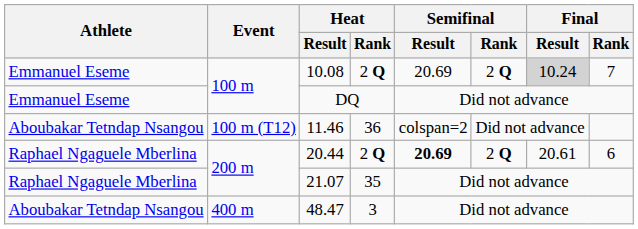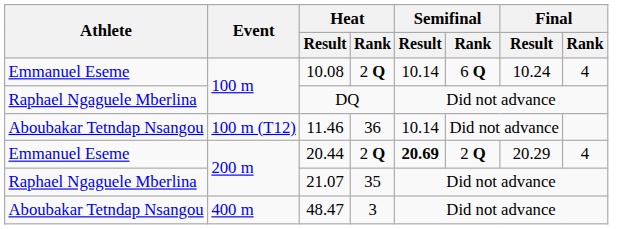(433, 72) 20.69 -> (420, 72) 10.14
(499, 72) 2 Q -> (473, 72) 6 Q
(557, 72) lightgrey background -> (532, 72) no background
(611, 72) 7 -> (585, 72) 4
(69, 99) Emmanuel Eseme -> (103, 99) Raphael Ngaguele Mberlina
(433, 127) colspan=2 -> (420, 127) 10.14
(103, 154) Raphael Ngaguele Mberlina -> (69, 154) Emmanuel Eseme
(557, 154) 20.61 -> (532, 154) 20.29
(611, 154) 6 -> (585, 154) 4
